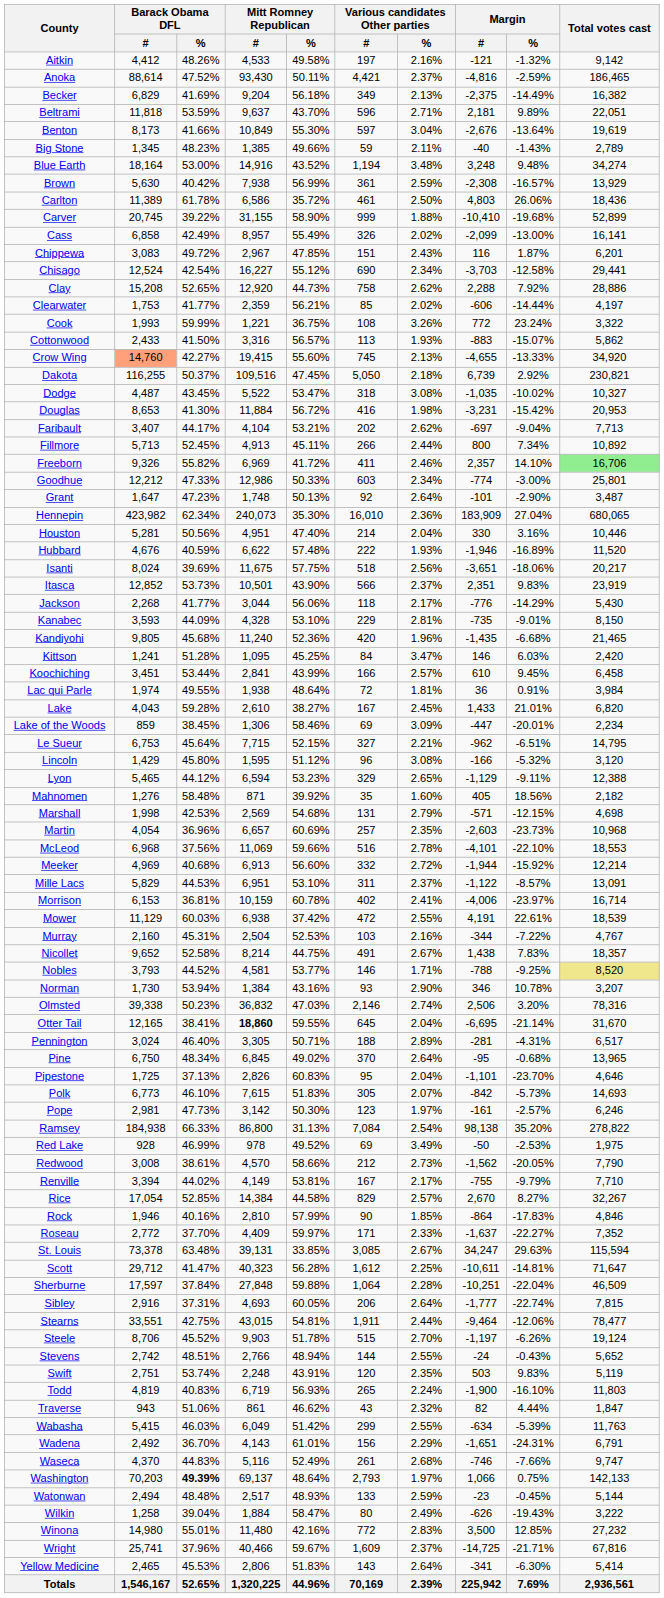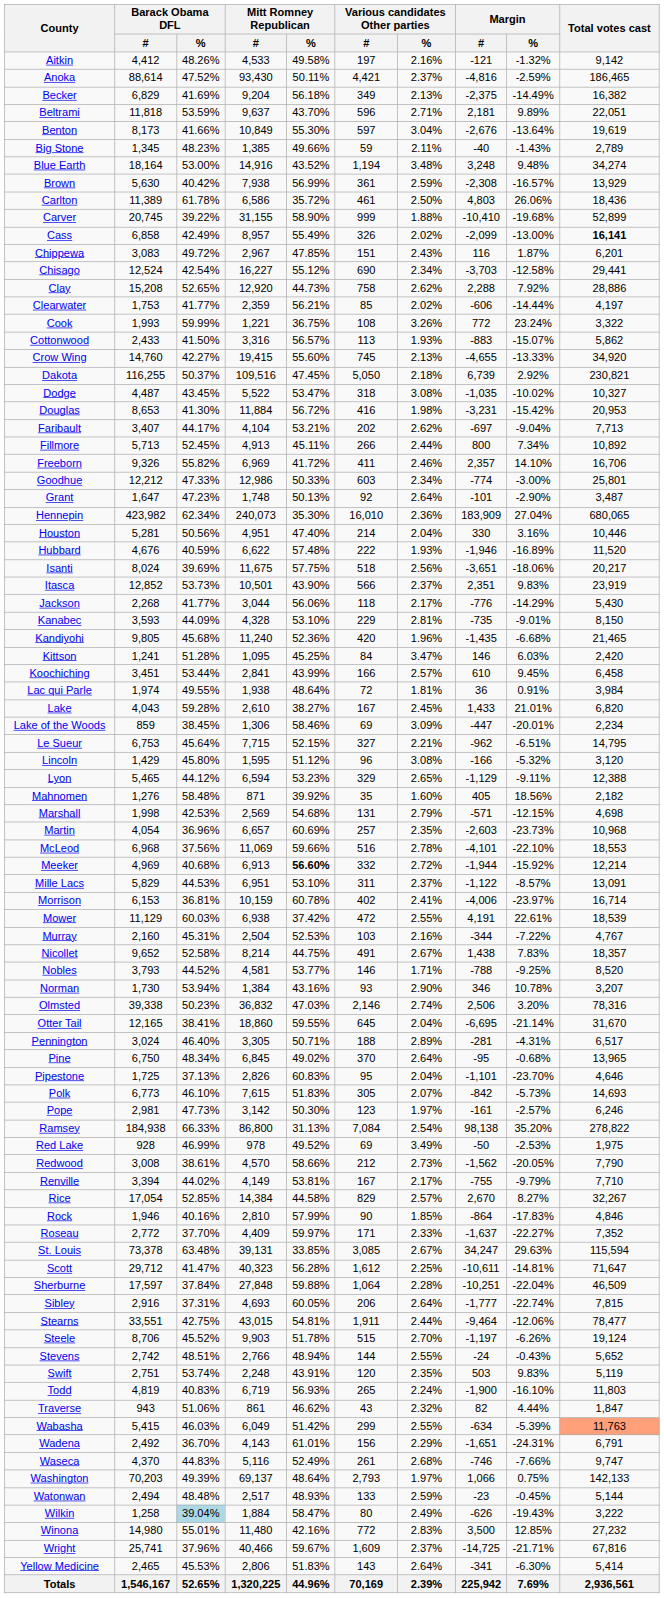(609, 235) normal -> (609, 235) bold
(146, 358) lightsalmon background -> (146, 358) no background
(609, 463) lightgreen background -> (609, 463) no background
(311, 866) normal -> (311, 866) bold
(609, 971) khaki background -> (609, 971) no background
(256, 1023) bold -> (256, 1023) normal
(609, 1426) no background -> (609, 1426) lightsalmon background
(201, 1478) bold -> (201, 1478) normal
(201, 1513) no background -> (201, 1513) lightblue background
